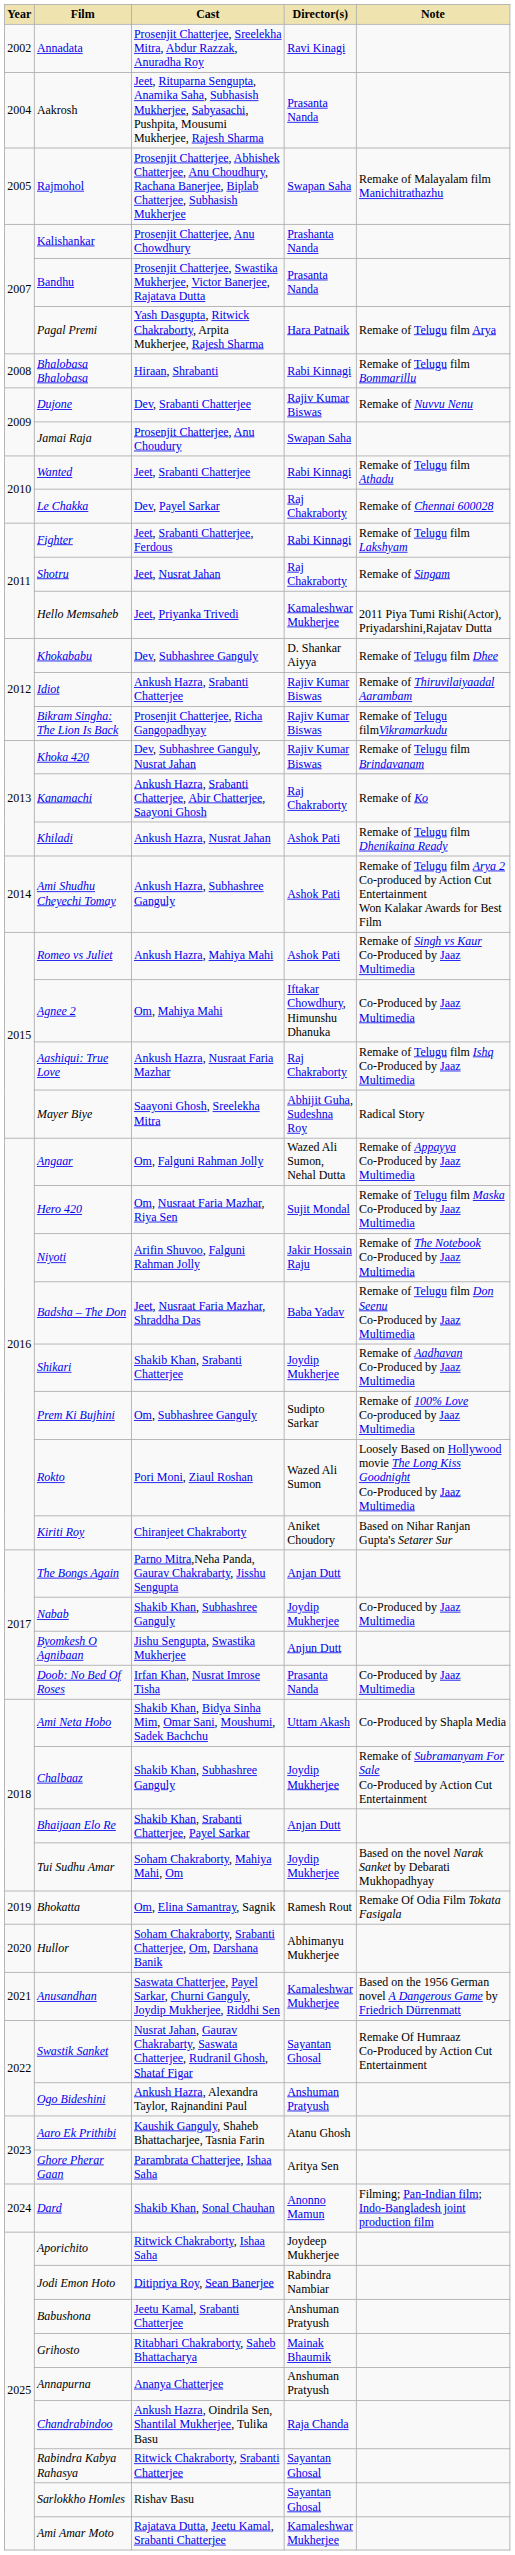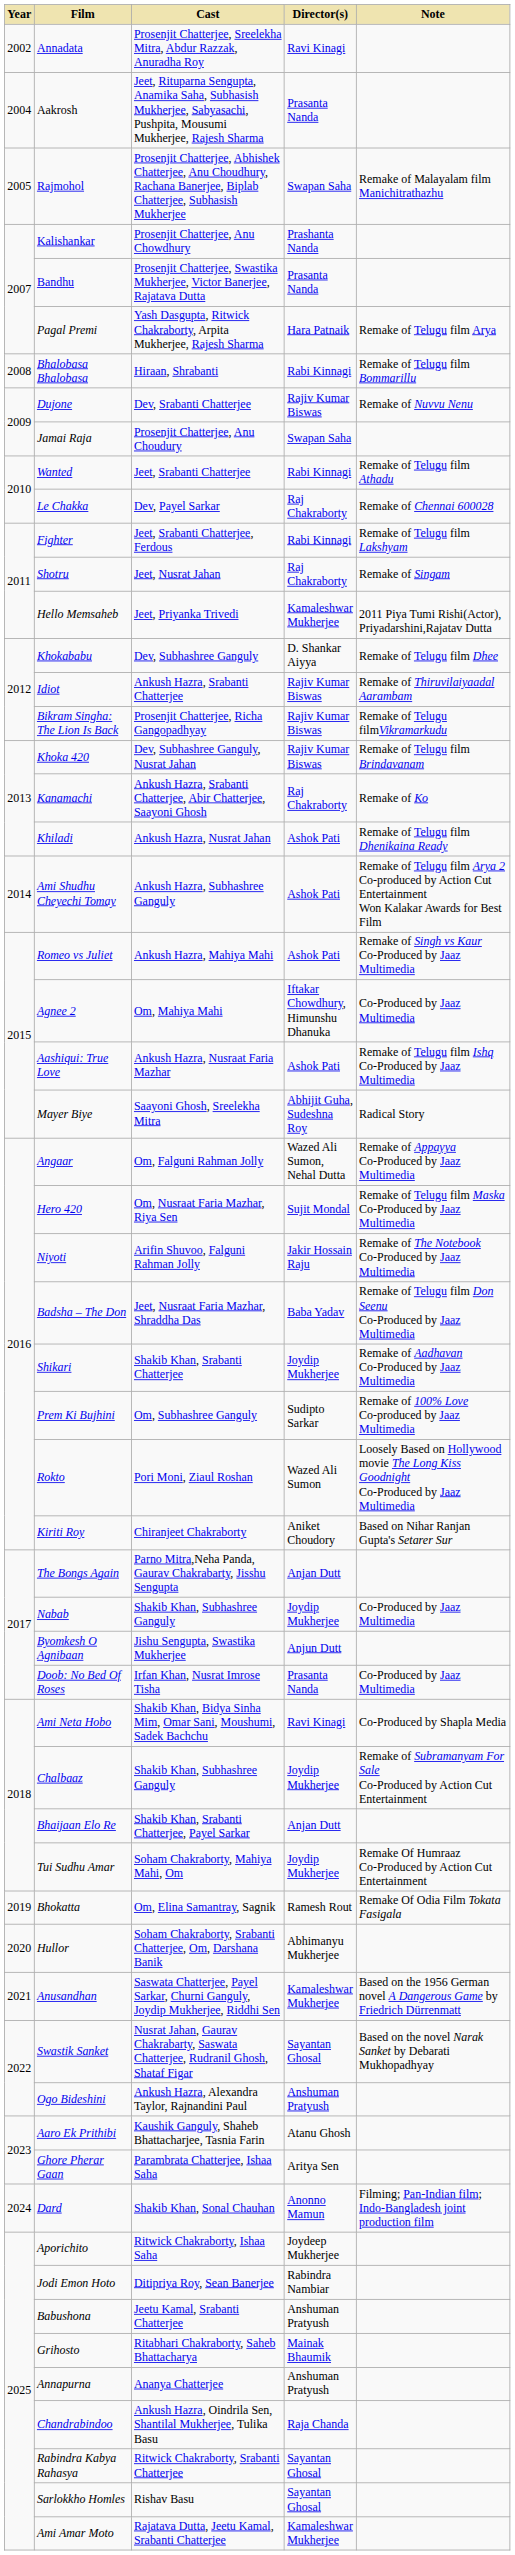(317, 1066) Raj Chakraborty -> (314, 1066) Ashok Pati
(319, 1723) Uttam Akash -> (316, 1723) Ravi Kinagi
(421, 1867) Based on the novel Narak Sanket by Debarati Mukhopadhyay -> (426, 1867) Remake Of Humraaz Co-Produced by Action Cut Entertainment
(426, 2051) Remake Of Humraaz Co-Produced by Action Cut Entertainment -> (421, 2051) Based on the novel Narak Sanket by Debarati Mukhopadhyay
